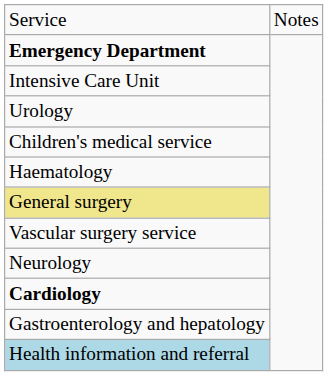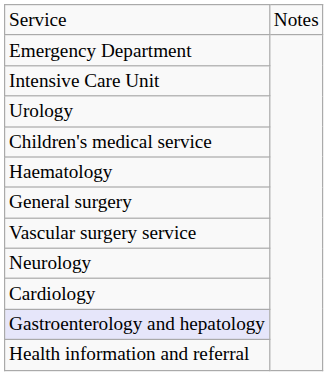(107, 50) bold -> (100, 50) normal
(70, 202) khaki background -> (70, 202) no background
(55, 293) bold -> (52, 293) normal
(137, 324) no background -> (137, 324) lavender background
(129, 354) lightblue background -> (129, 354) no background
